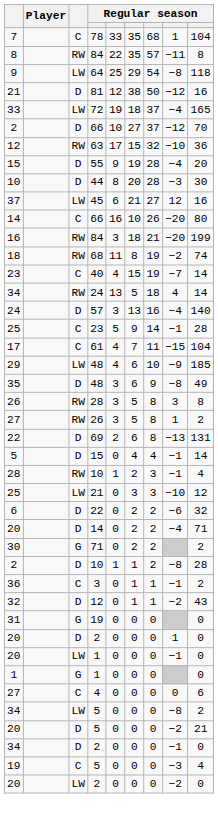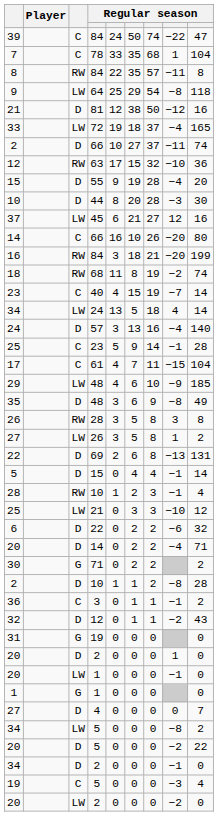+ row: (14, 37)
(175, 128) −12 -> (175, 146) −11
(201, 128) 70 -> (201, 146) 74
(78, 292) RW -> (78, 310) LW
(78, 420) RW -> (78, 438) LW
(78, 693) C -> (78, 711) D
(201, 693) 6 -> (201, 711) 7
(201, 729) 21 -> (201, 748) 22
